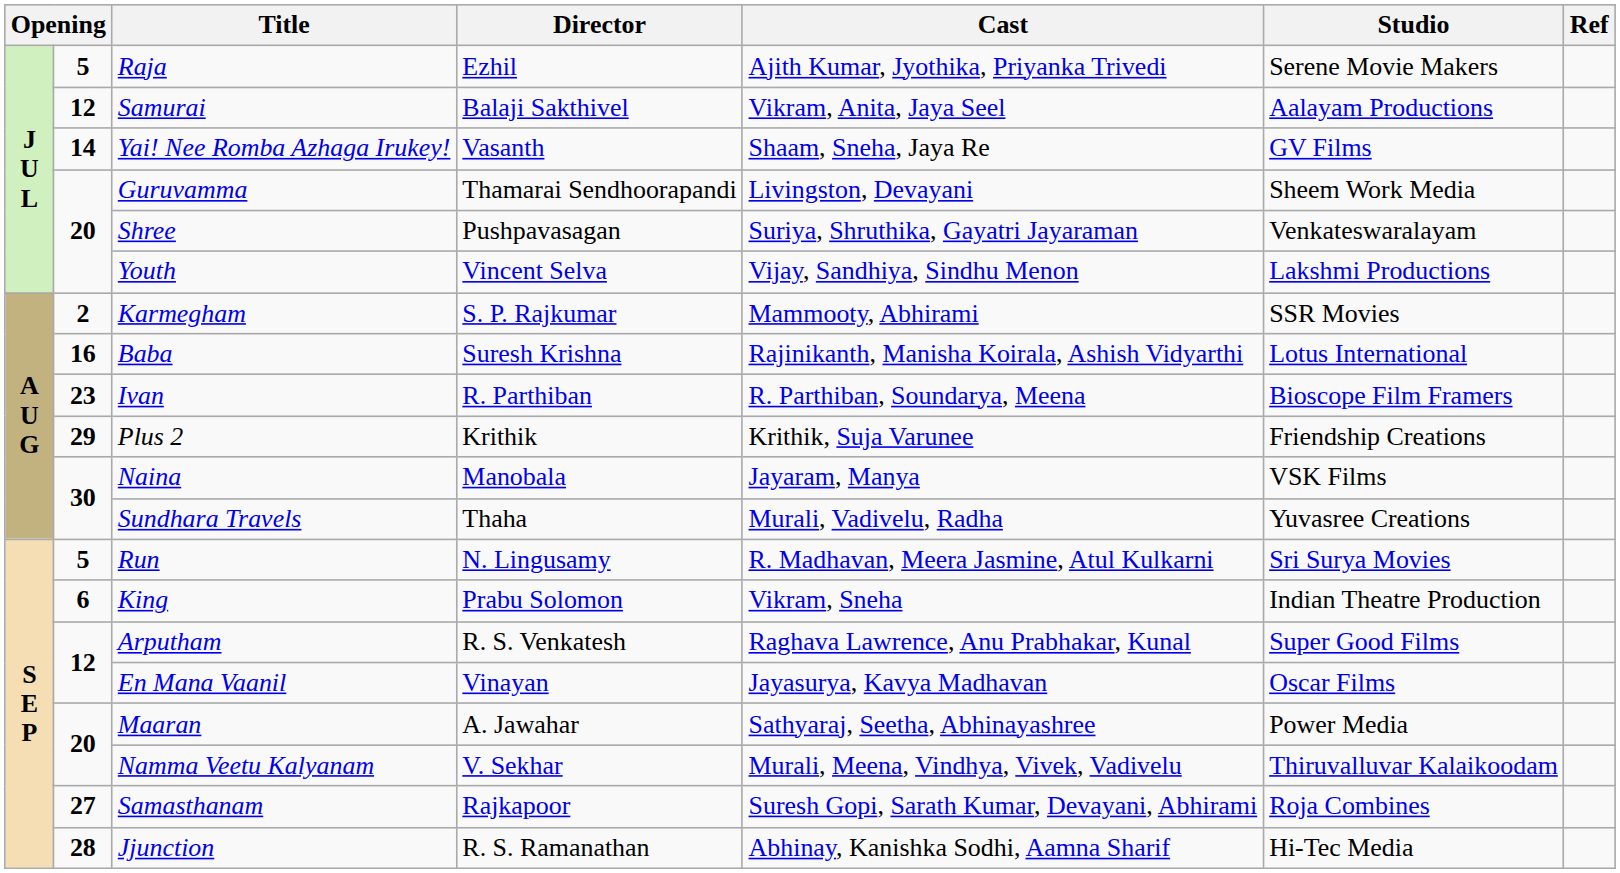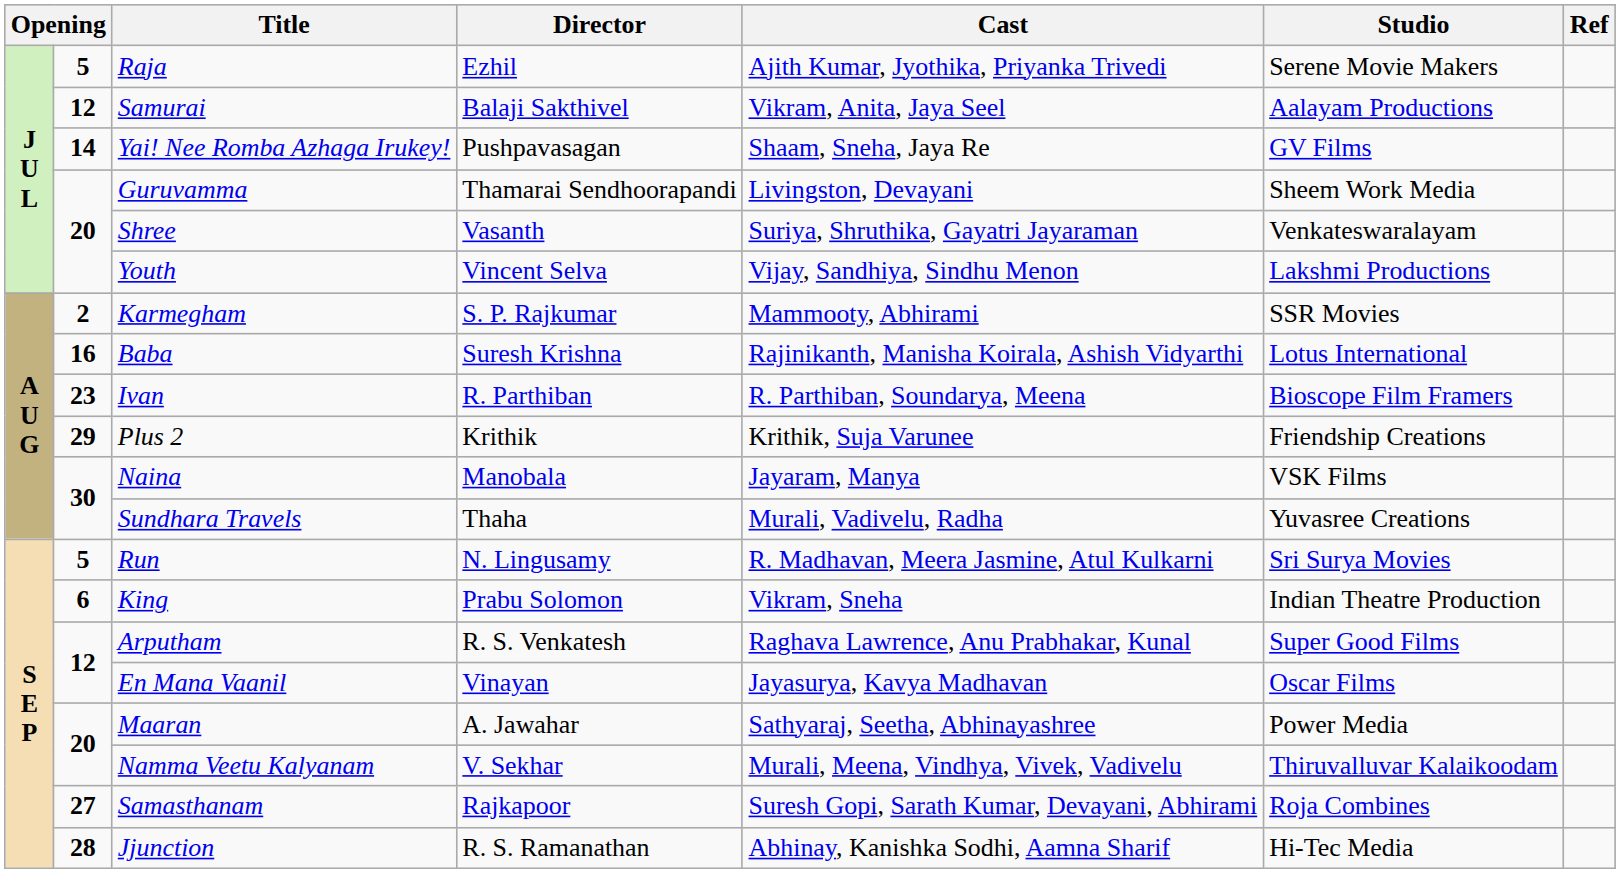(503, 148) Vasanth -> (542, 148) Pushpavasagan
(542, 230) Pushpavasagan -> (503, 230) Vasanth
